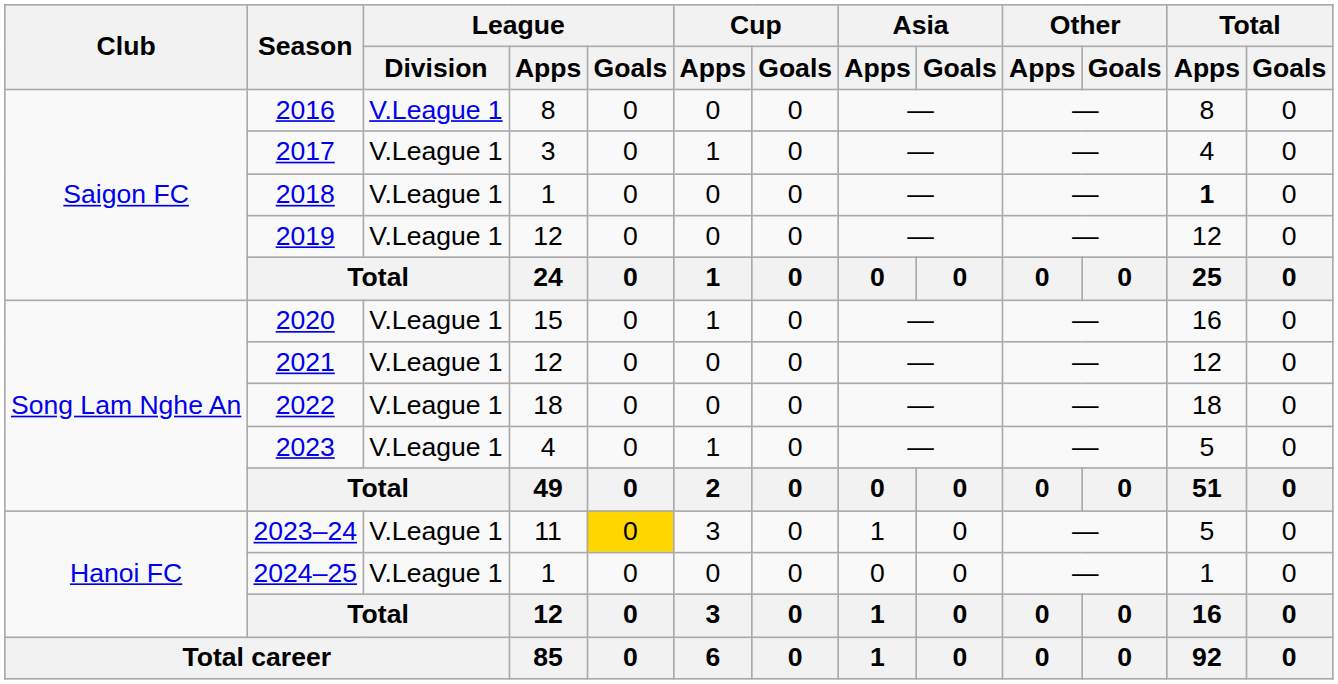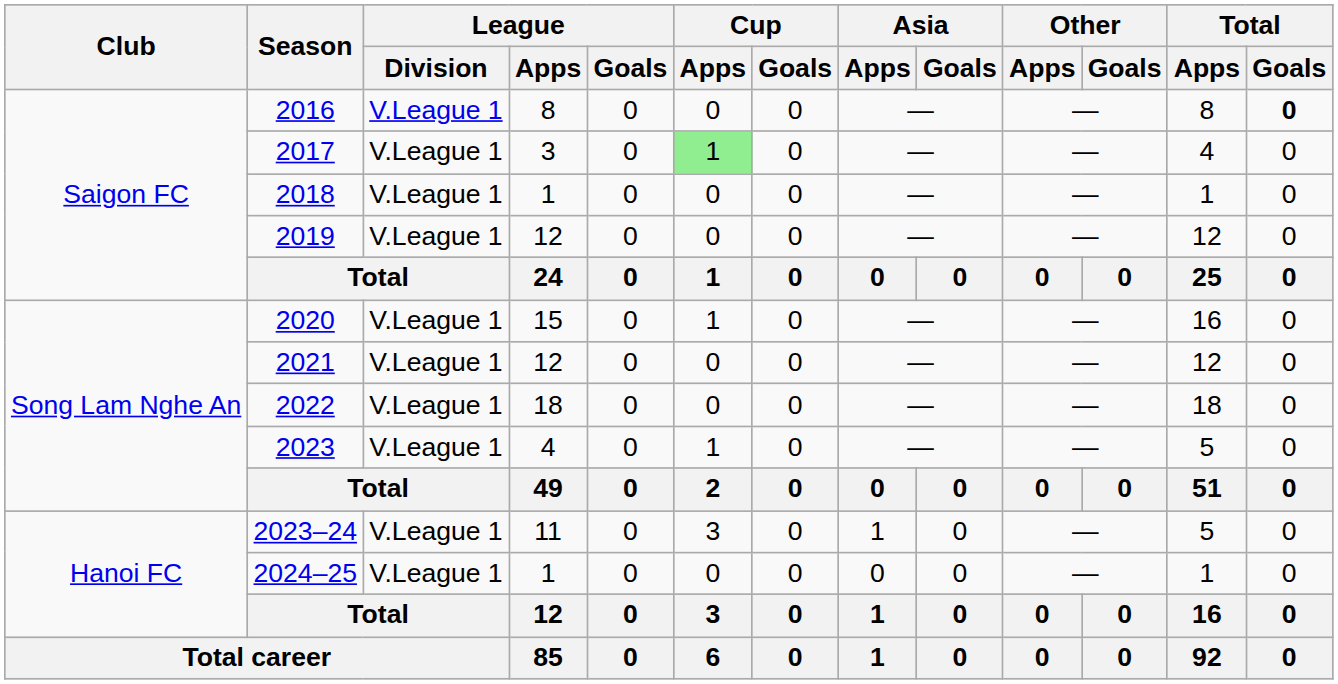(1289, 109) normal -> (1289, 109) bold
(713, 151) no background -> (713, 151) lightgreen background
(1207, 194) bold -> (1207, 194) normal
(630, 531) gold background -> (630, 531) no background
